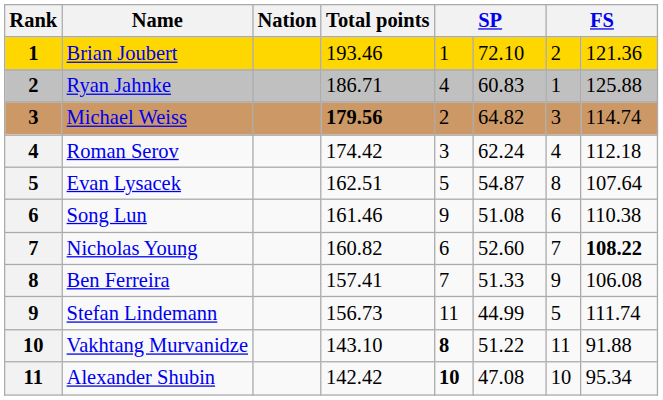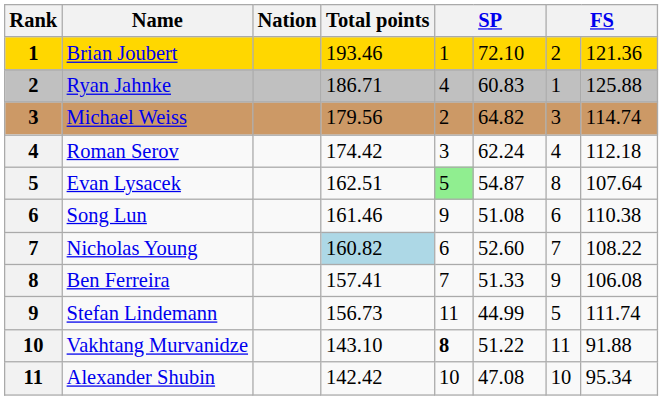(354, 118) bold -> (354, 118) normal
(444, 183) no background -> (444, 183) lightgreen background
(354, 248) no background -> (354, 248) lightblue background
(614, 248) bold -> (614, 248) normal
(449, 378) bold -> (449, 378) normal
